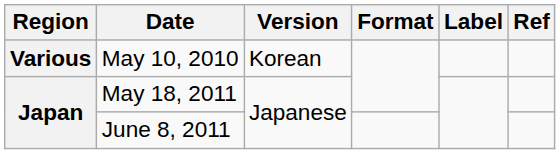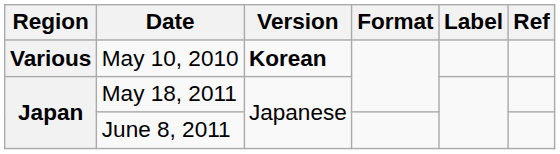(285, 58) normal -> (288, 58) bold
